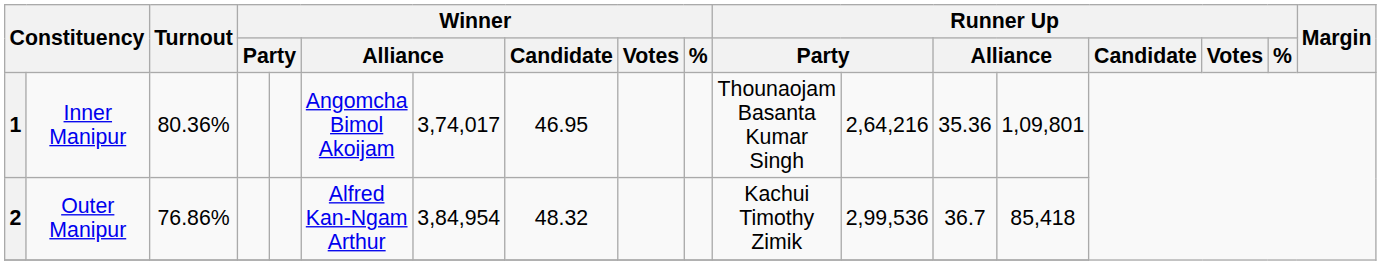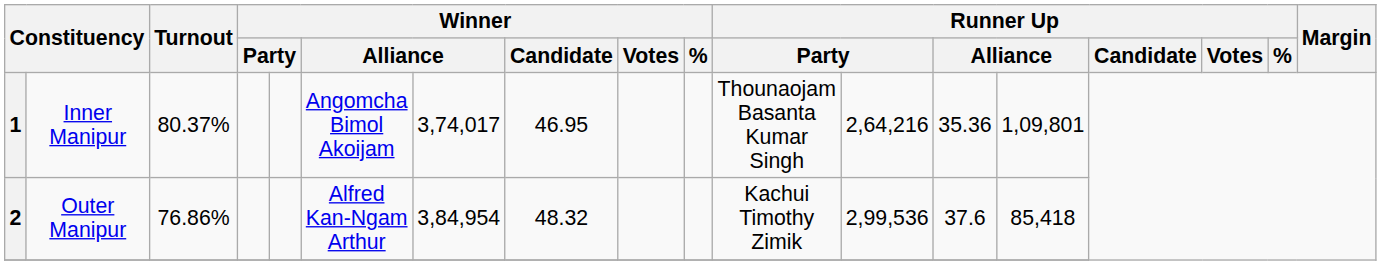(194, 124) 80.36% -> (194, 124) 80.37%
(965, 218) 36.7 -> (965, 218) 37.6
